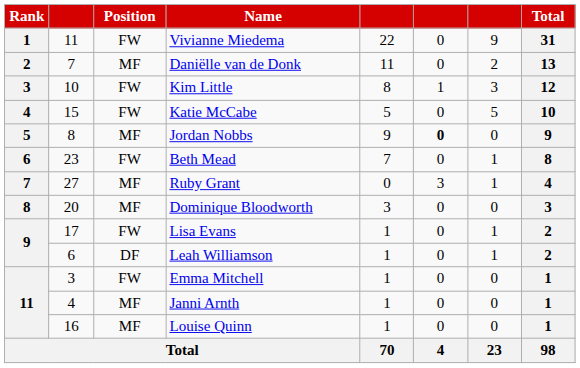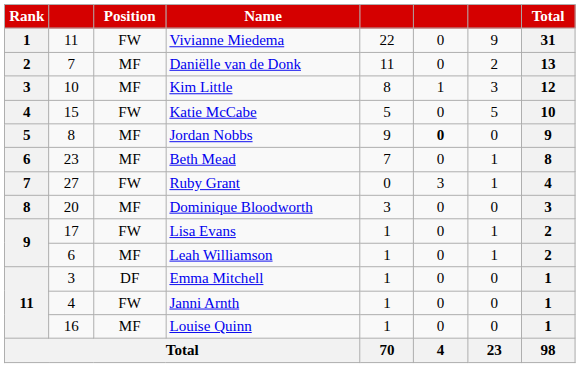(130, 87) FW -> (130, 87) MF
(130, 159) FW -> (130, 159) MF
(130, 183) MF -> (130, 183) FW
(130, 254) DF -> (130, 254) MF
(130, 278) FW -> (130, 278) DF
(130, 302) MF -> (130, 302) FW
